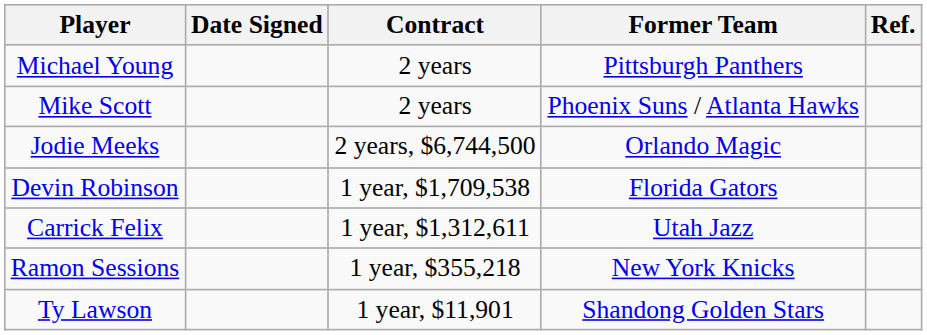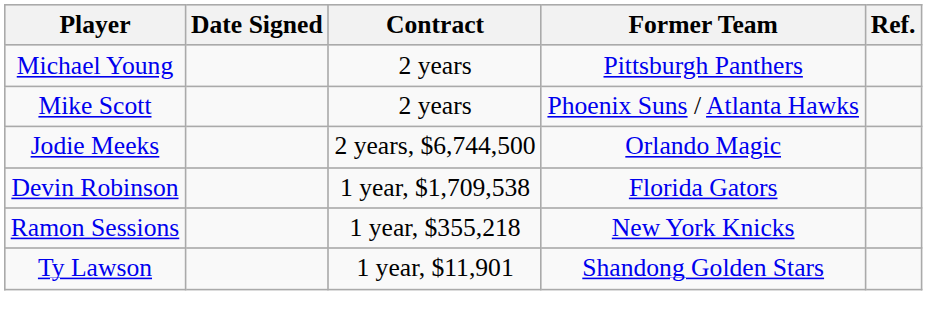- row: (95, 227)
